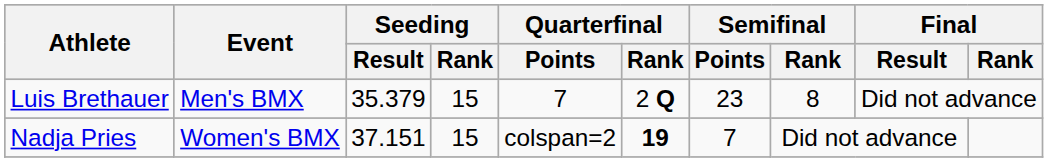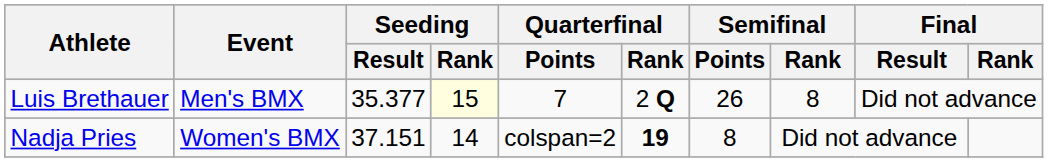(388, 99) 35.379 -> (388, 99) 35.377
(465, 99) no background -> (465, 99) lightyellow background
(730, 99) 23 -> (730, 99) 26
(465, 138) 15 -> (465, 138) 14
(730, 138) 7 -> (730, 138) 8
